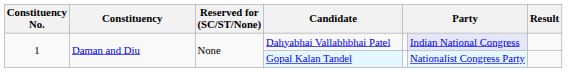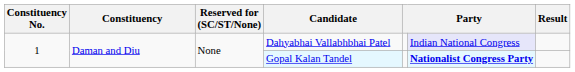(467, 59) normal -> (472, 59) bold
